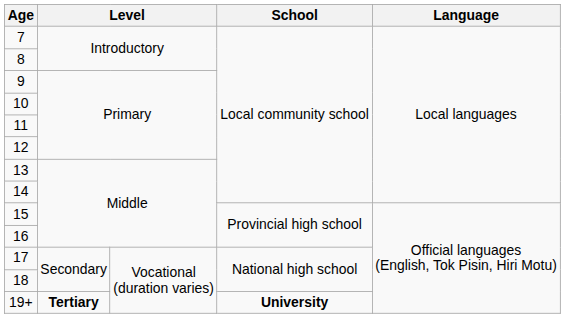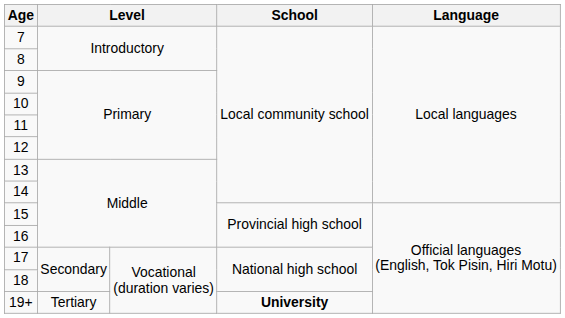(74, 302) bold -> (74, 302) normal
